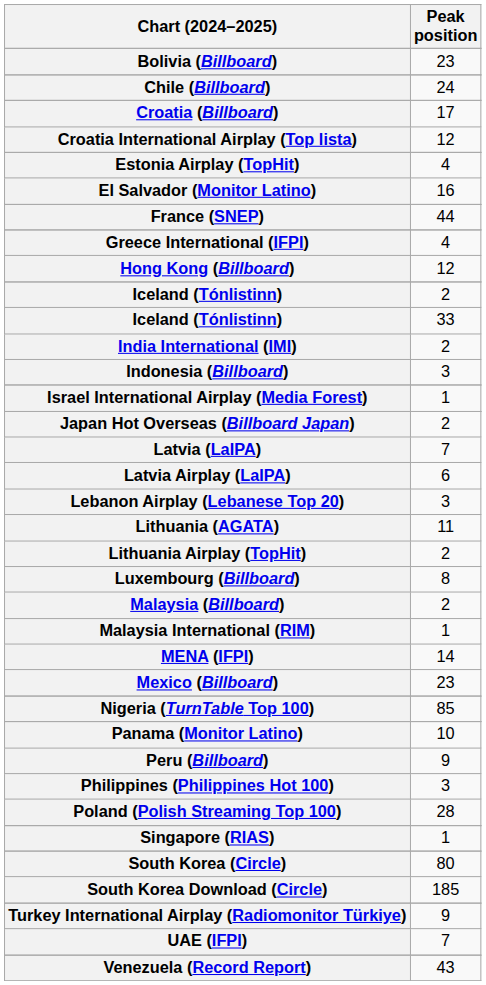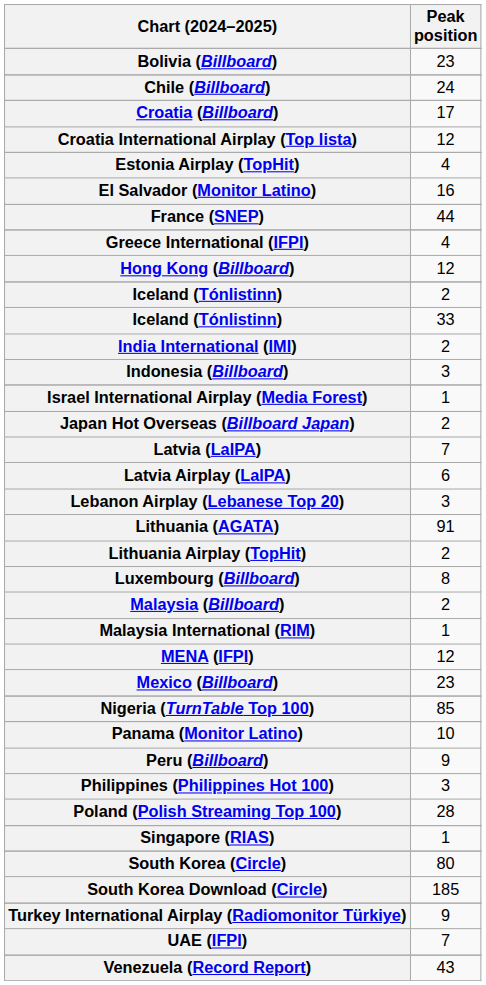(446, 527) 11 -> (446, 527) 91
(446, 656) 14 -> (446, 656) 12
